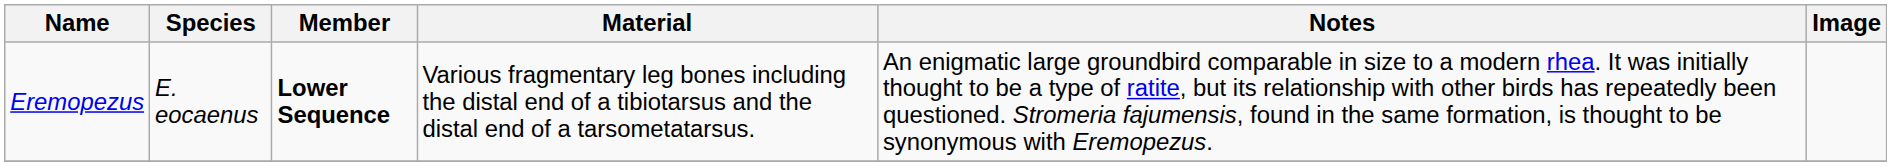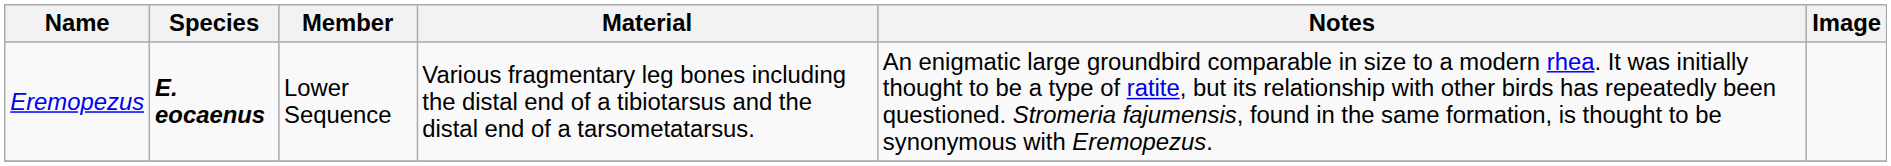(207, 101) normal -> (210, 101) bold
(334, 101) bold -> (338, 101) normal
